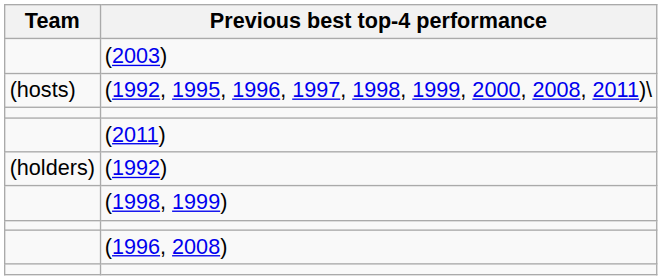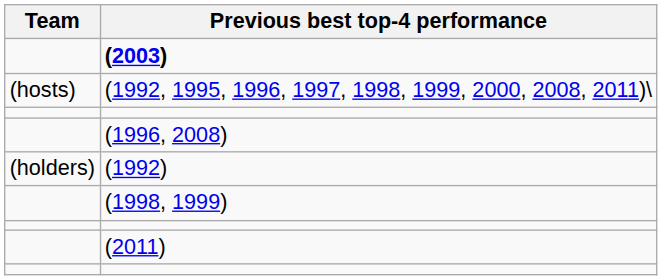(136, 55) normal -> (136, 55) bold
(135, 134) (2011) -> (166, 134) (1996, 2008)
(166, 247) (1996, 2008) -> (135, 247) (2011)
